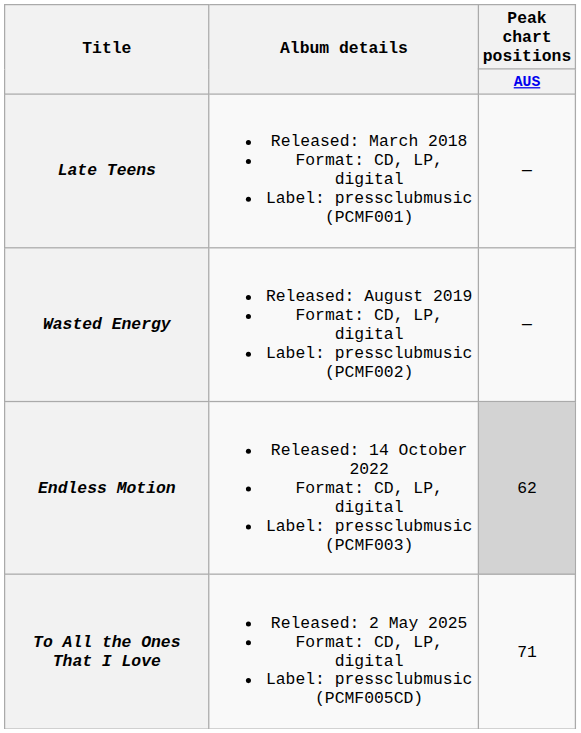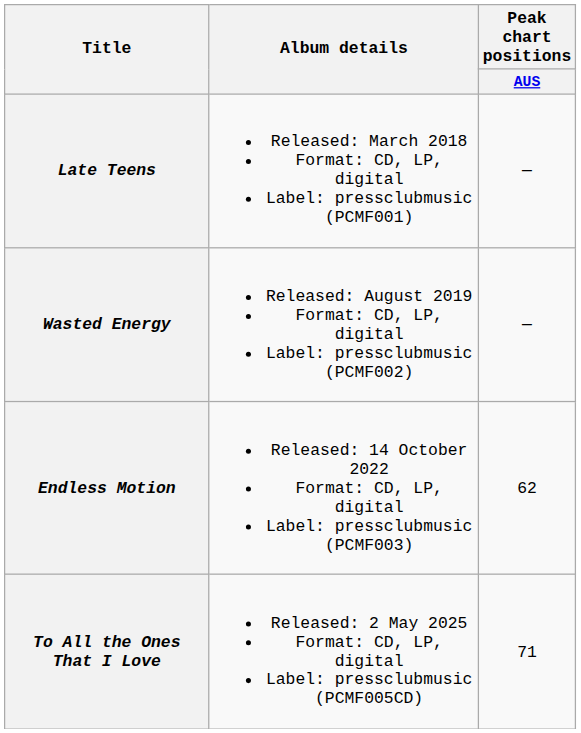(527, 488) lightgrey background -> (527, 488) no background
